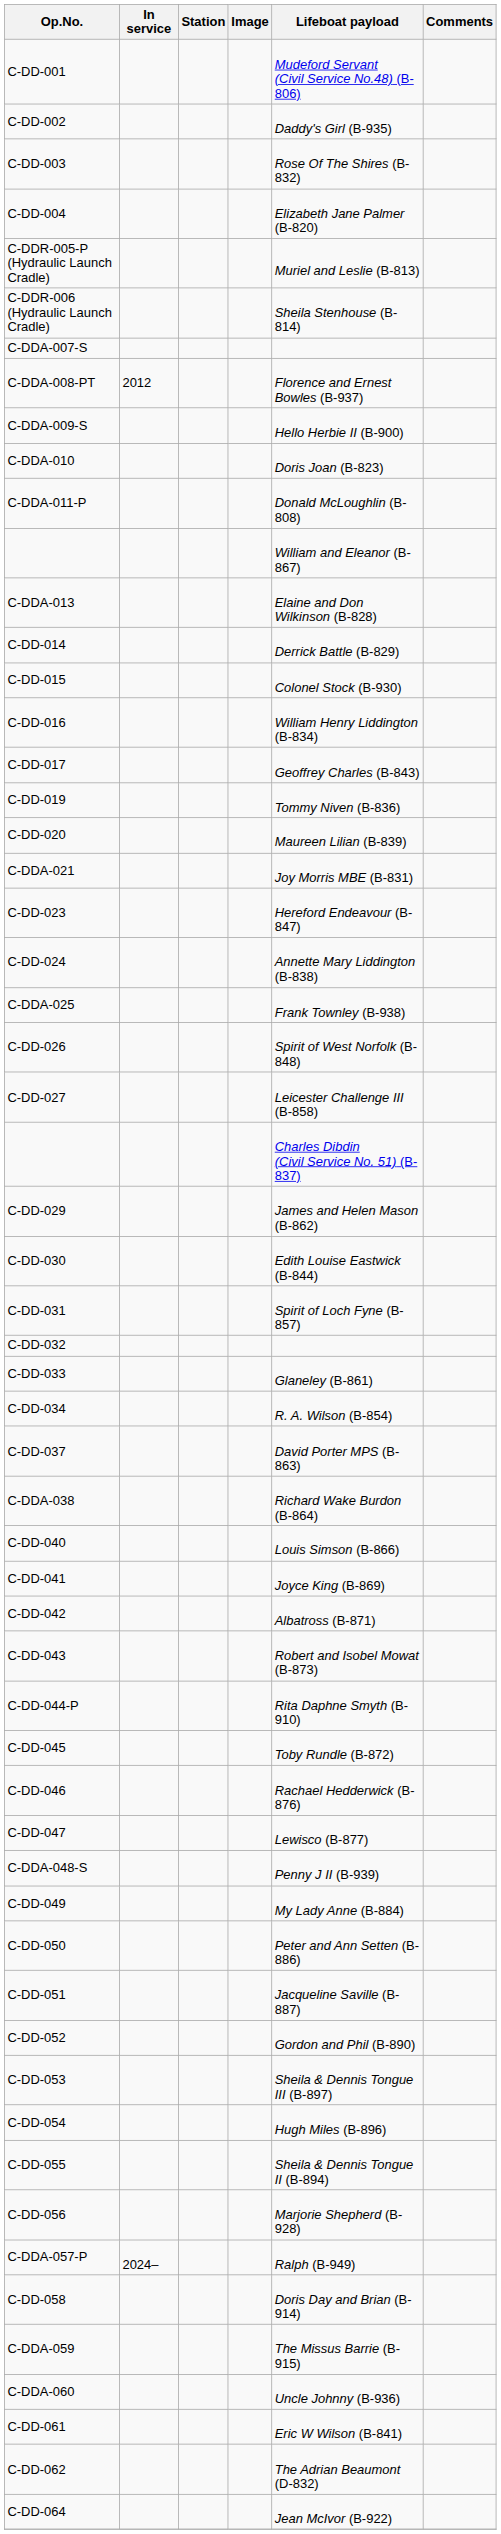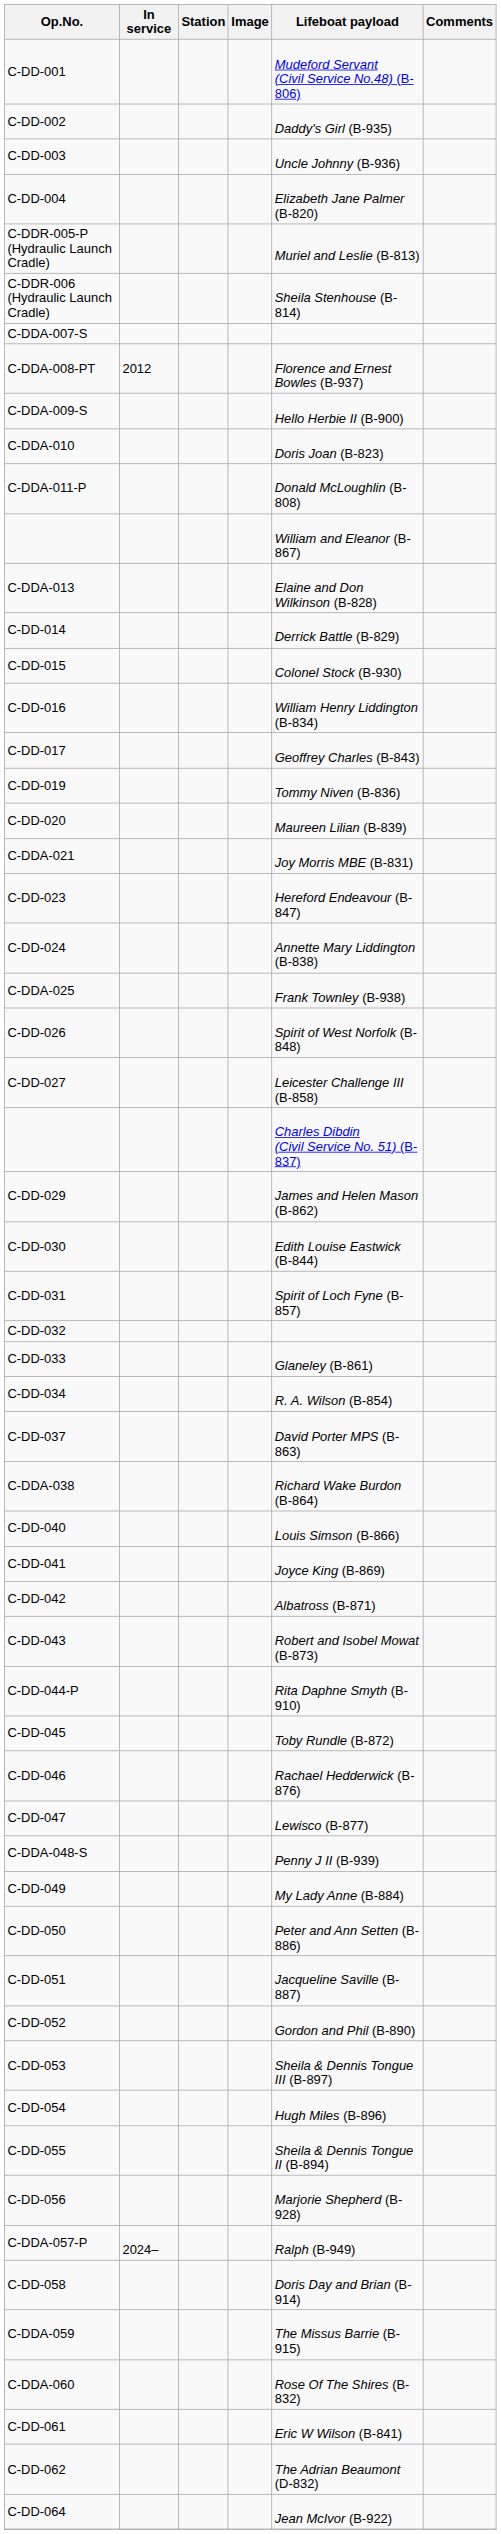(342, 171) Rose Of The Shires (B-832) -> (337, 163) Uncle Johnny (B-936)
(337, 2399) Uncle Johnny (B-936) -> (342, 2391) Rose Of The Shires (B-832)
